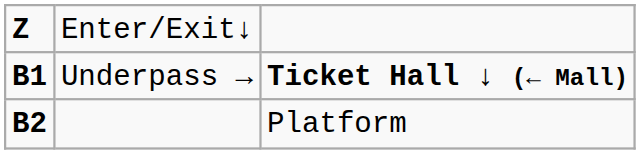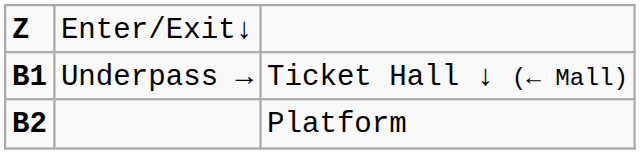(448, 76) bold -> (448, 76) normal
